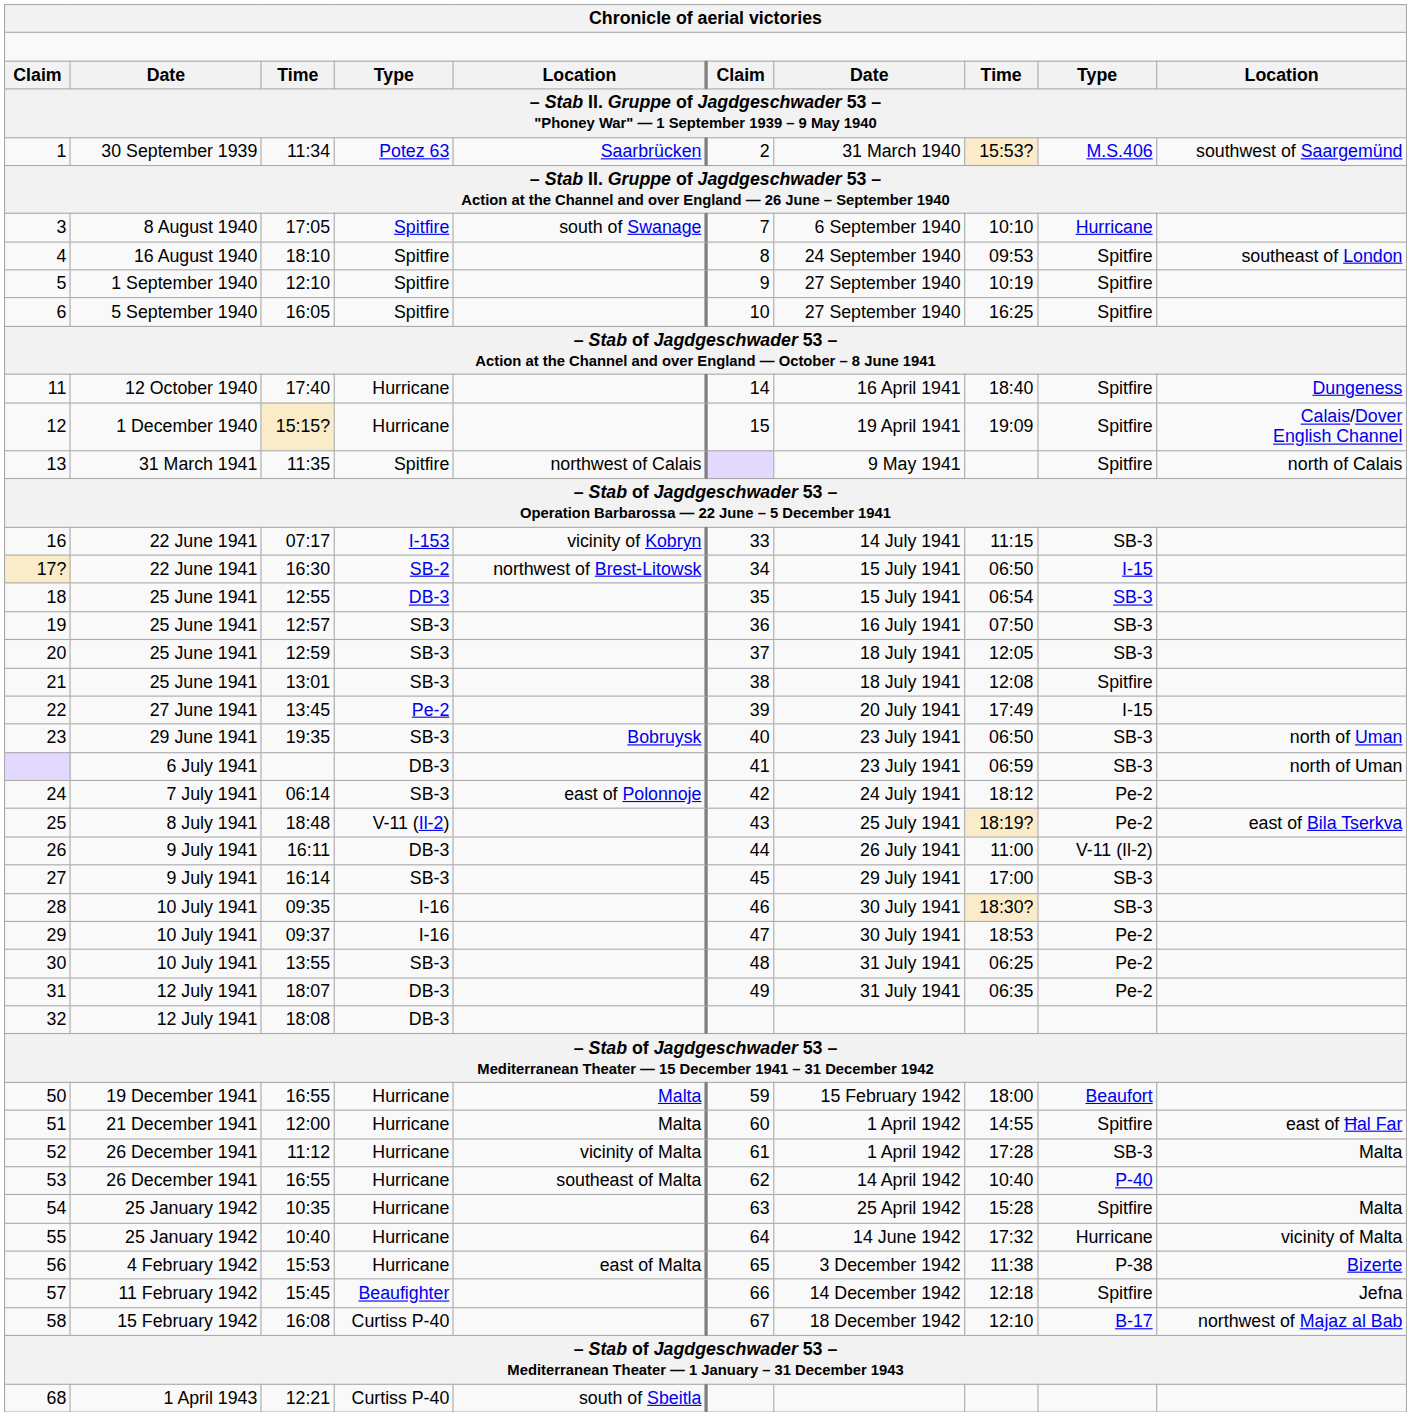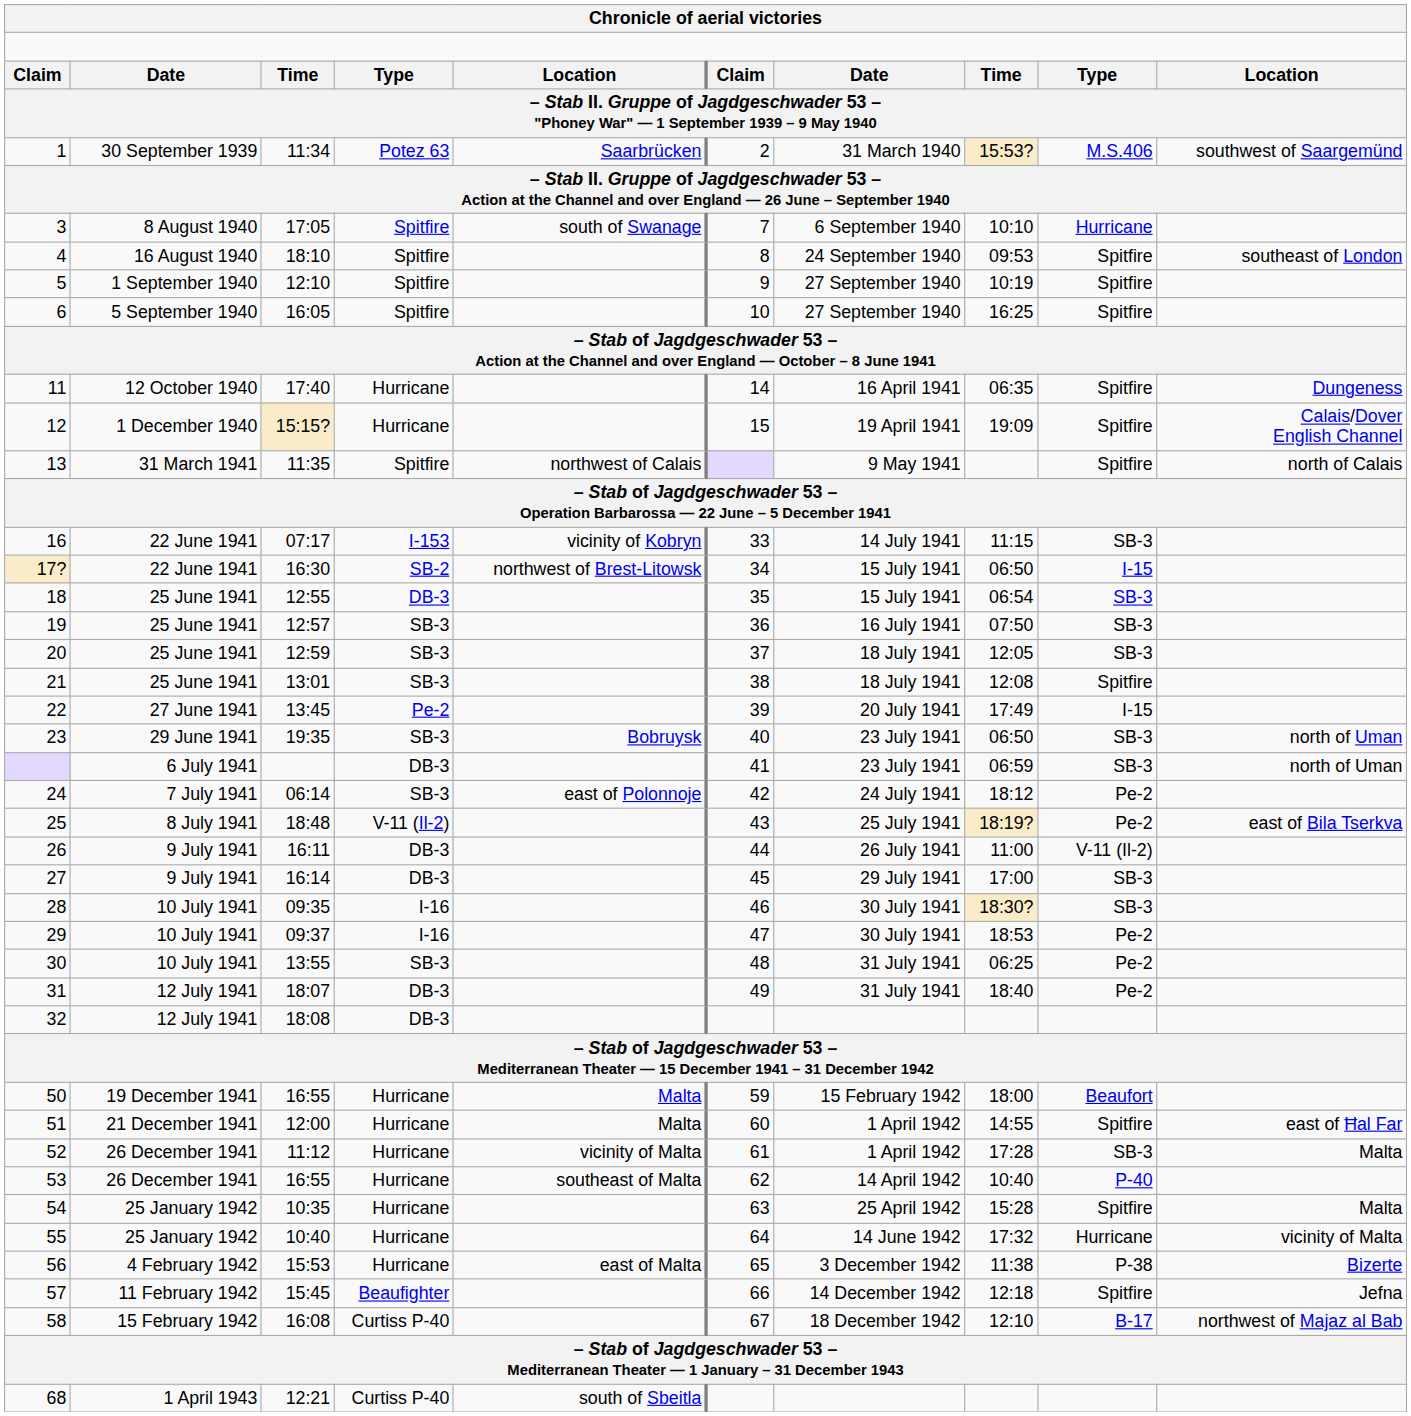(1011, 388) 18:40 -> (1011, 388) 06:35
(430, 878) SB-3 -> (429, 878) DB-3
(1011, 991) 06:35 -> (1011, 991) 18:40
